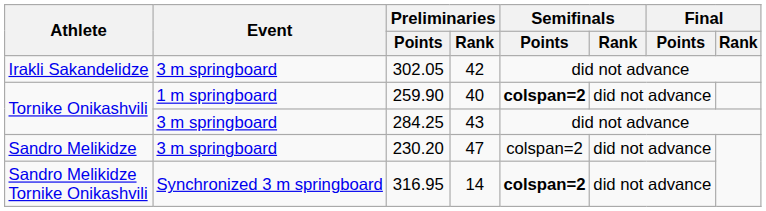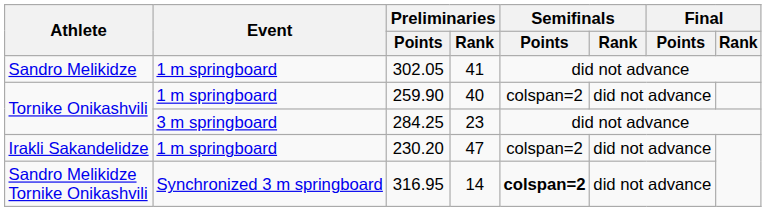(79, 69) Irakli Sakandelidze -> (73, 69) Sandro Melikidze
(217, 69) 3 m springboard -> (217, 69) 1 m springboard
(475, 69) 42 -> (475, 69) 41
(544, 96) bold -> (544, 96) normal
(475, 122) 43 -> (475, 122) 23
(73, 149) Sandro Melikidze -> (79, 149) Irakli Sakandelidze
(217, 149) 3 m springboard -> (217, 149) 1 m springboard
